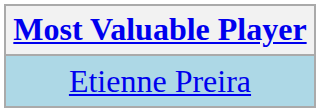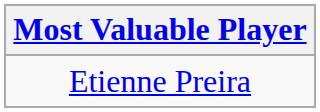(160, 80) lightblue background -> (160, 80) no background
